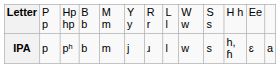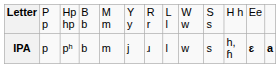(251, 48) normal -> (251, 48) bold
(270, 48) normal -> (270, 48) bold
